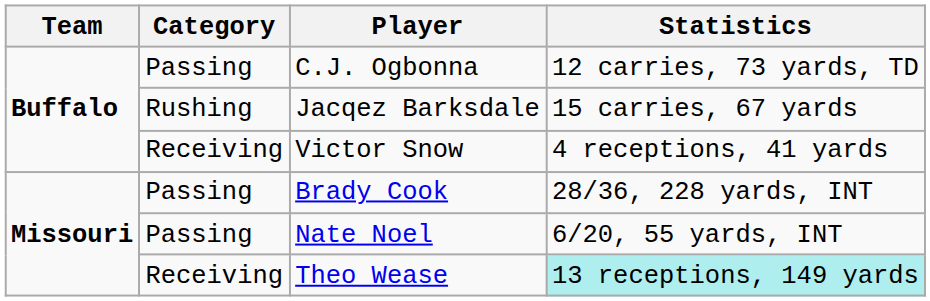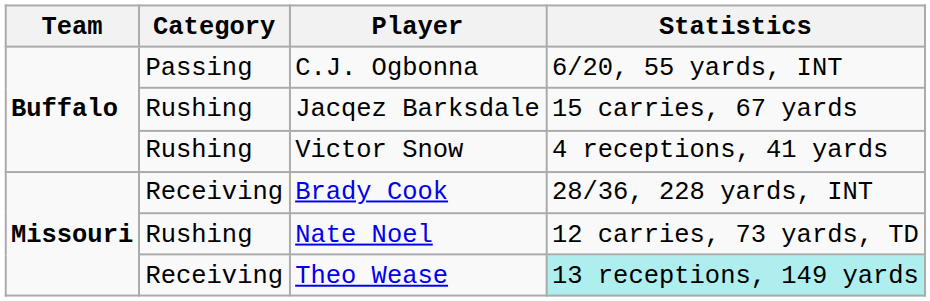(735, 68) 12 carries, 73 yards, TD -> (697, 68) 6/20, 55 yards, INT
(214, 151) Receiving -> (199, 151) Rushing
(199, 192) Passing -> (214, 192) Receiving
(199, 234) Passing -> (199, 234) Rushing
(697, 234) 6/20, 55 yards, INT -> (735, 234) 12 carries, 73 yards, TD
